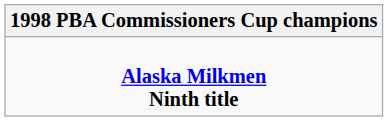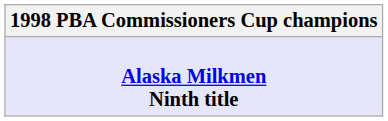(194, 87) no background -> (194, 87) lavender background
